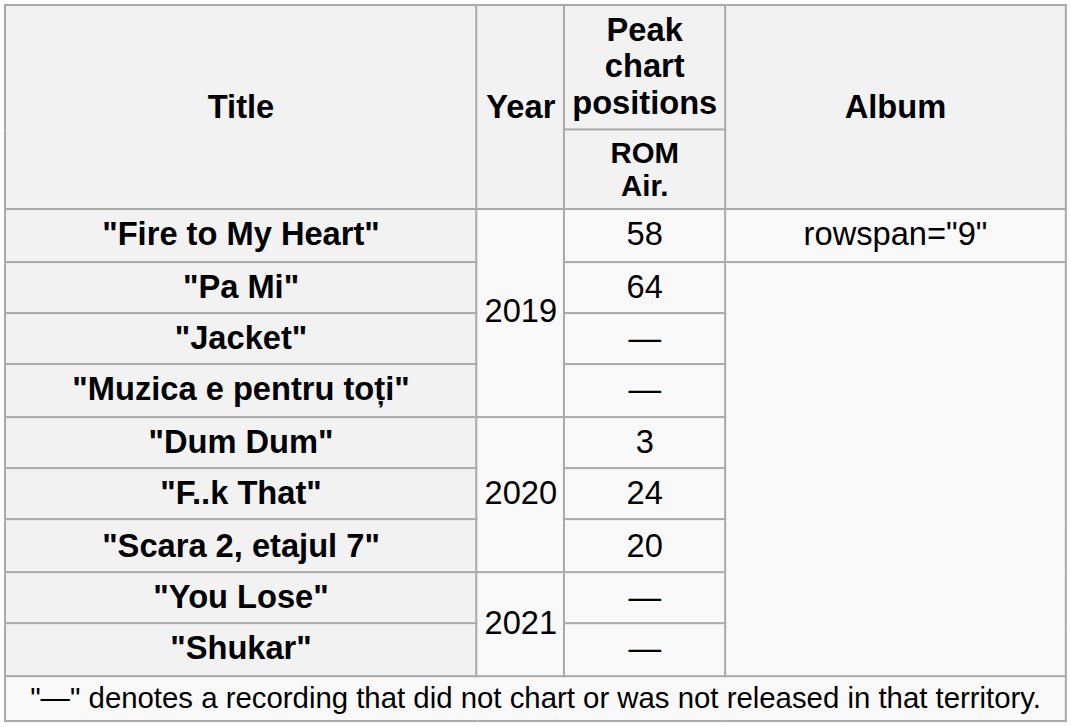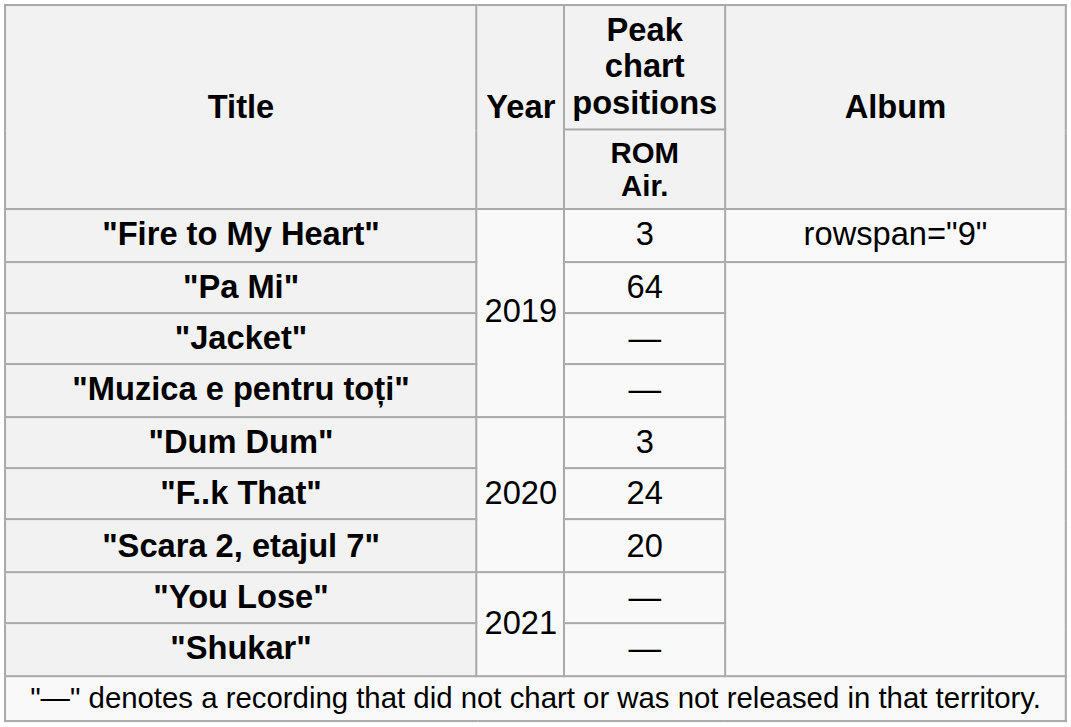(645, 234) 58 -> (645, 234) 3
